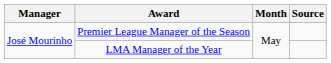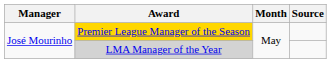(164, 31) no background -> (164, 31) gold background
(164, 49) no background -> (164, 49) lightgrey background
